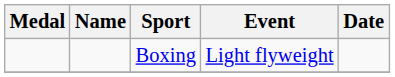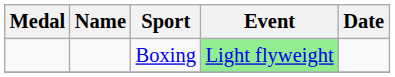(270, 55) no background -> (270, 55) lightgreen background
